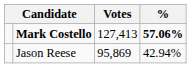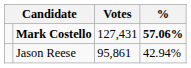(117, 33) 127,413 -> (117, 33) 127,431
(114, 53) 95,869 -> (114, 53) 95,861
